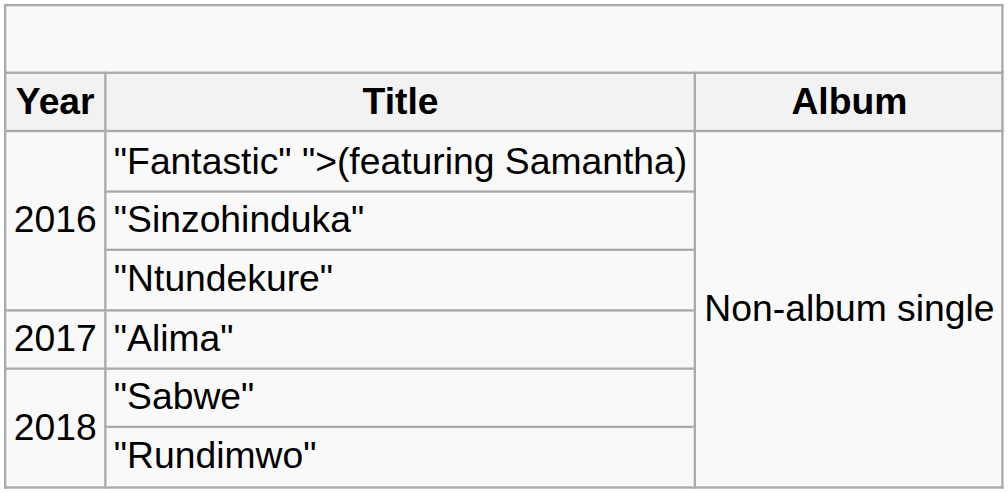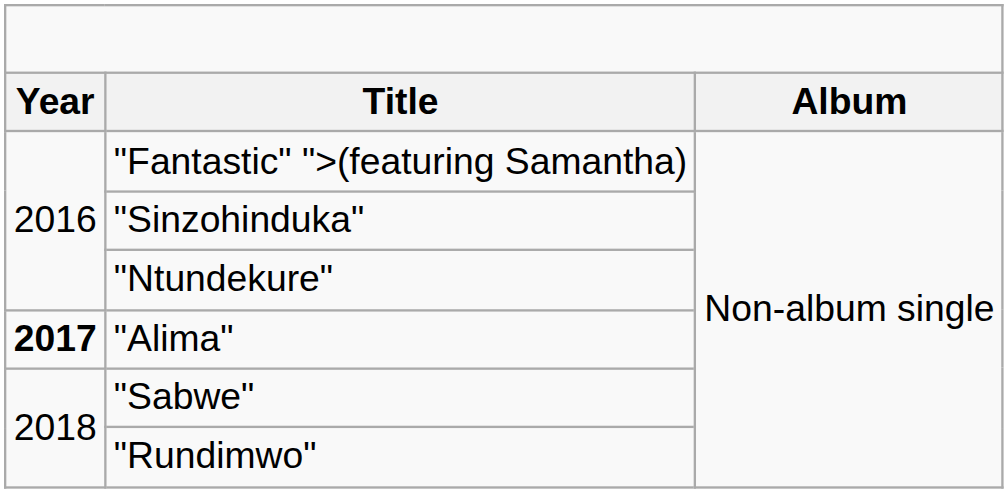(55, 338) normal -> (55, 338) bold
